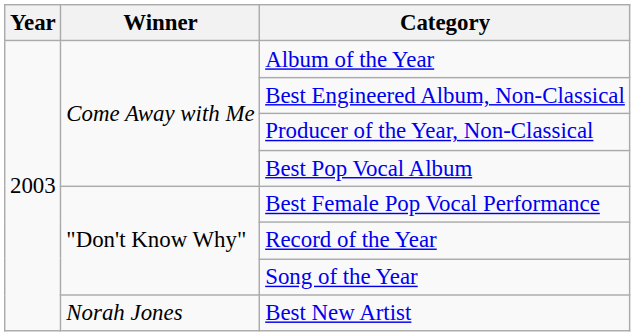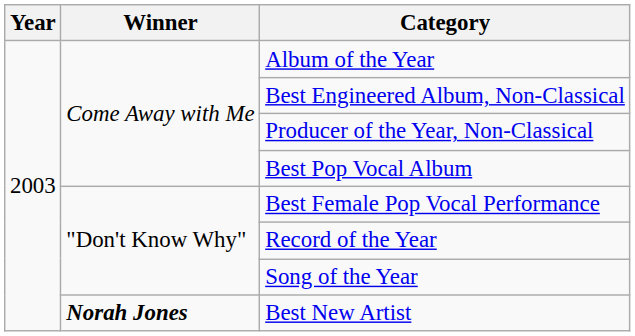(124, 312) normal -> (127, 312) bold
